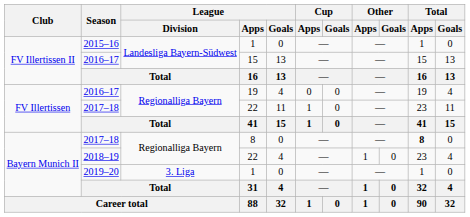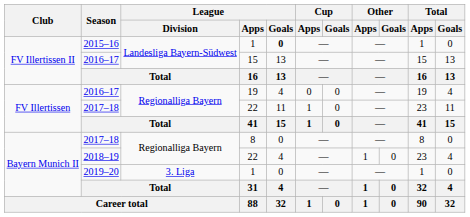(281, 44) normal -> (281, 44) bold
(422, 140) bold -> (422, 140) normal
